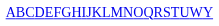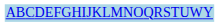(109, 13) no background -> (109, 13) lightblue background
